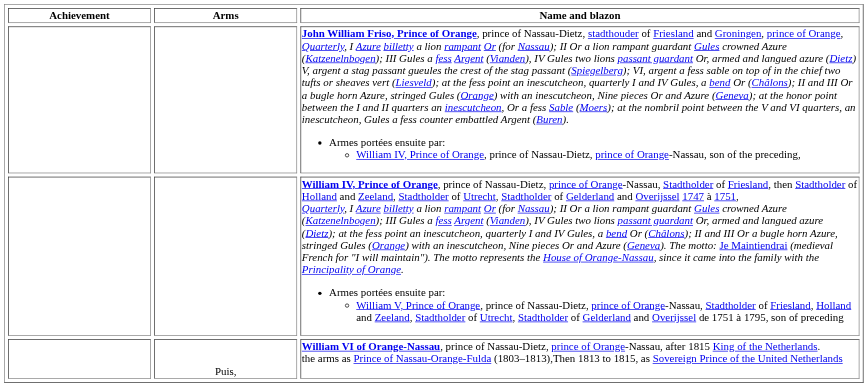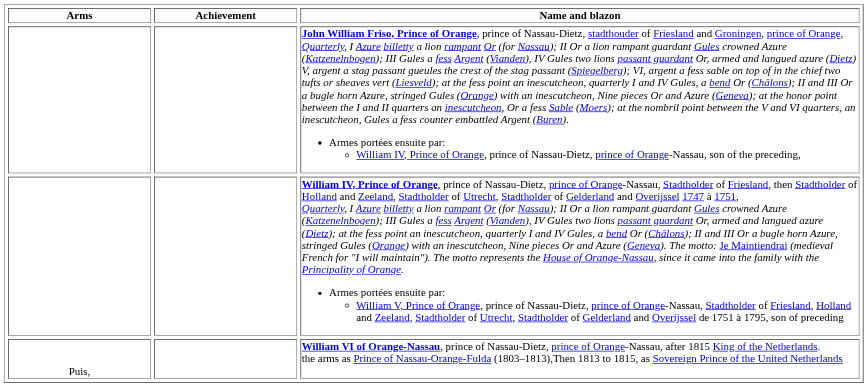columns swapped: (79, 15) <-> (226, 15)
